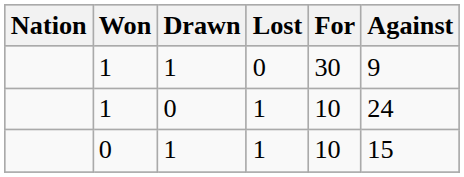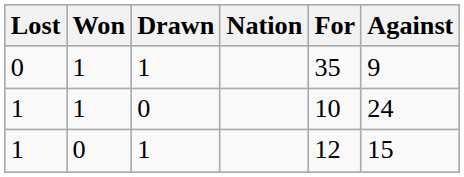columns swapped: (49, 25) <-> (278, 25)
(328, 66) 30 -> (328, 66) 35
(328, 150) 10 -> (328, 150) 12
